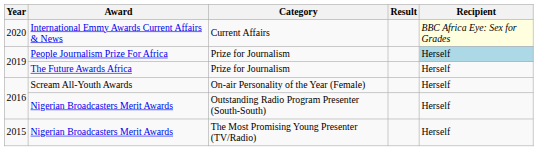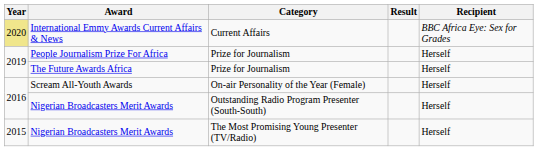(16, 33) no background -> (16, 33) khaki background
(469, 33) lightyellow background -> (469, 33) no background
(436, 54) lightblue background -> (436, 54) no background
